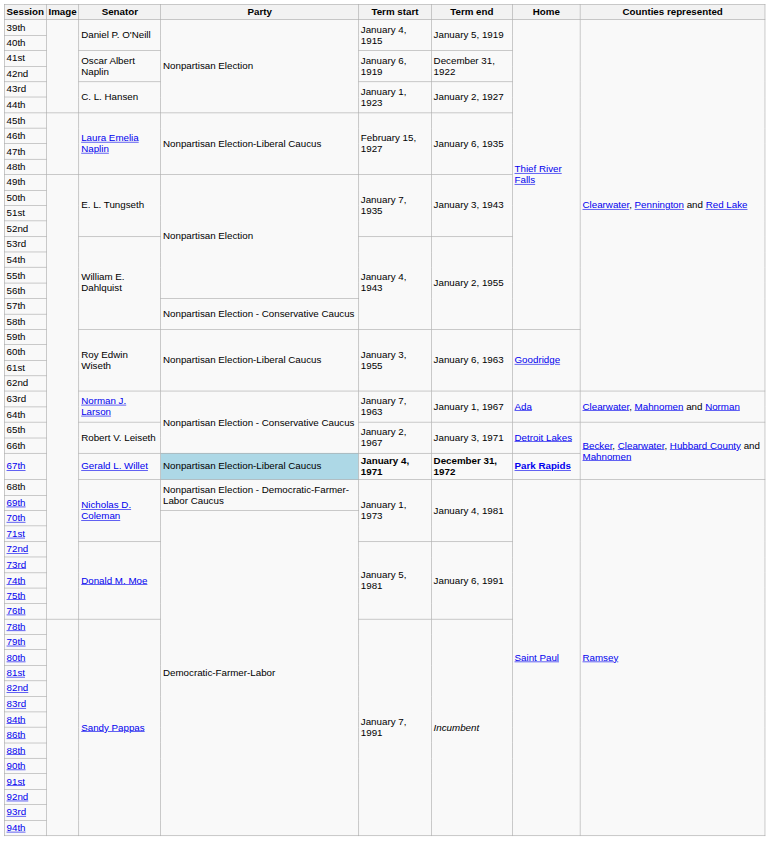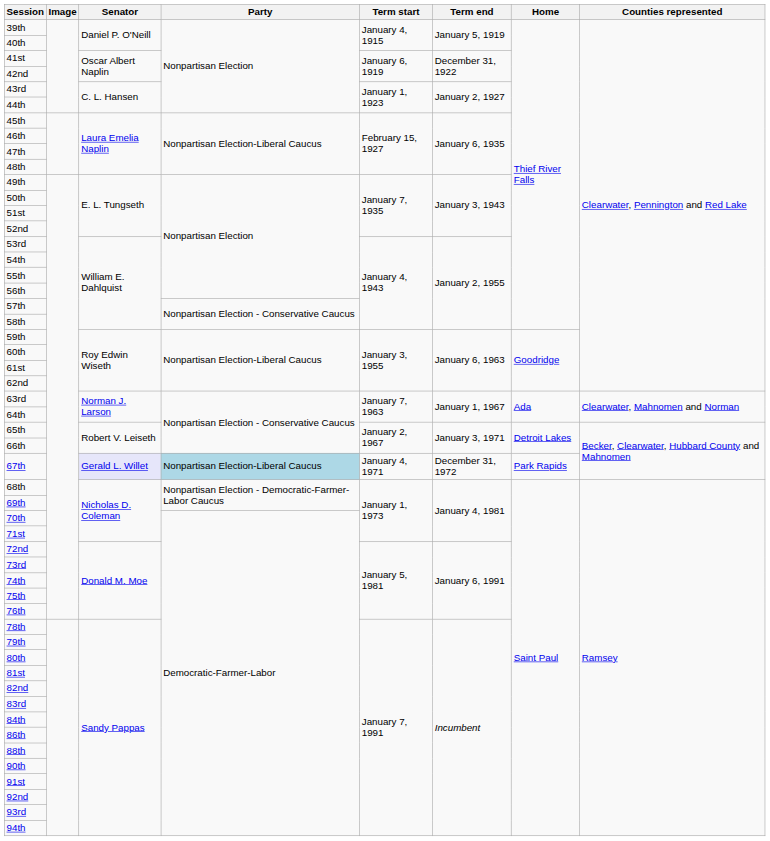(115, 466) no background -> (115, 466) lavender background
(385, 466) bold -> (385, 466) normal
(465, 466) bold -> (465, 466) normal
(543, 466) bold -> (540, 466) normal
